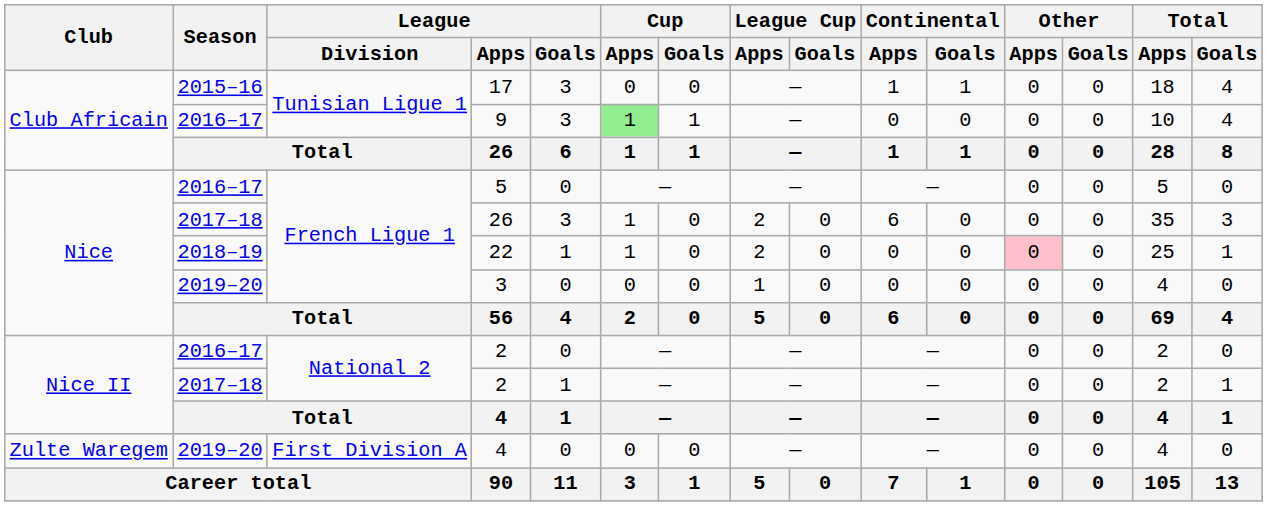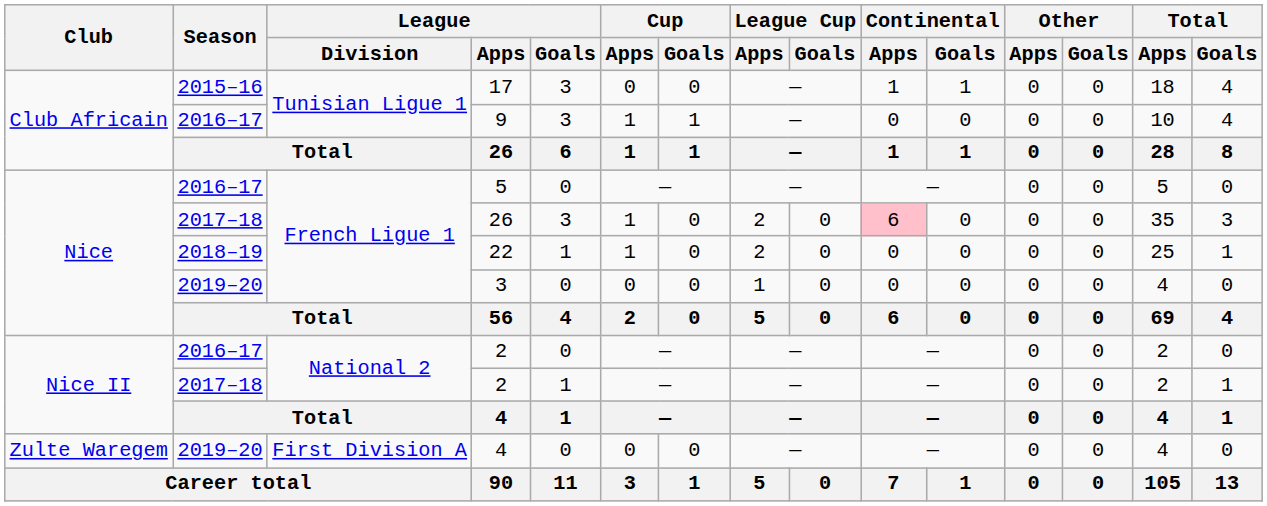(630, 120) lightgreen background -> (630, 120) no background
(893, 220) no background -> (893, 220) pink background
(1034, 253) pink background -> (1034, 253) no background
